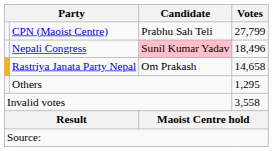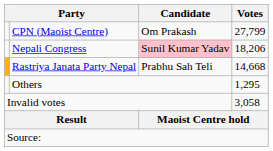(177, 31) Prabhu Sah Teli -> (169, 31) Om Prakash
(250, 48) 18,496 -> (250, 48) 18,206
(169, 66) Om Prakash -> (177, 66) Prabhu Sah Teli
(250, 66) 14,658 -> (250, 66) 14,668
(247, 102) 3,558 -> (247, 102) 3,058
